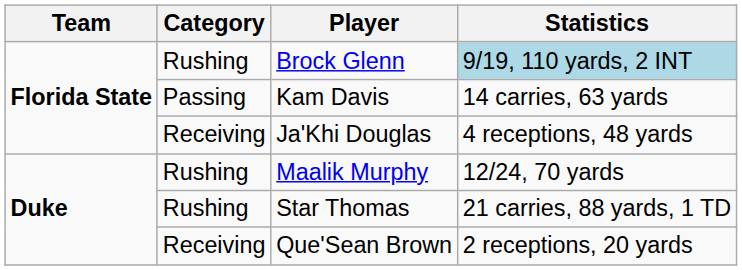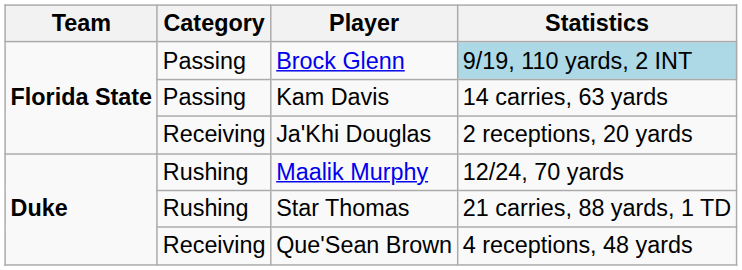(206, 60) Rushing -> (204, 60) Passing
(578, 134) 4 receptions, 48 yards -> (578, 134) 2 receptions, 20 yards
(578, 245) 2 receptions, 20 yards -> (578, 245) 4 receptions, 48 yards
